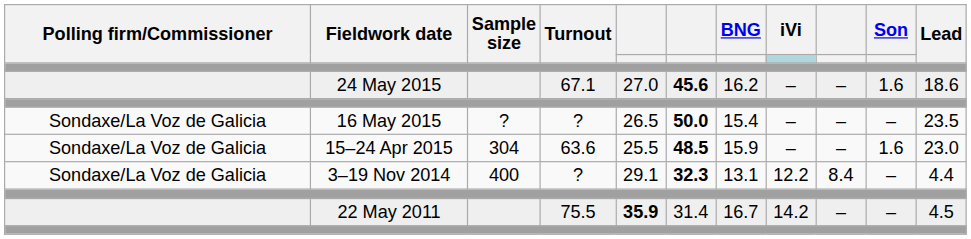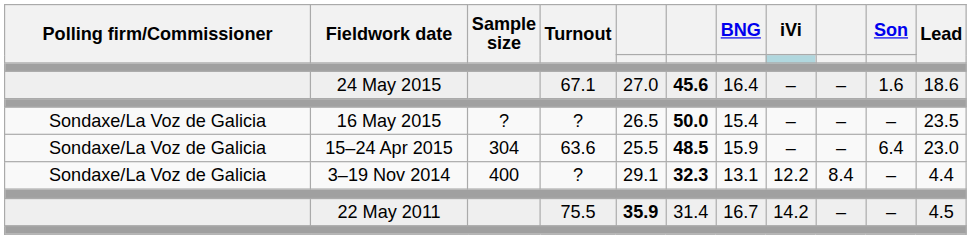(741, 85) 16.2 -> (741, 85) 16.4
(891, 148) 1.6 -> (891, 148) 6.4
